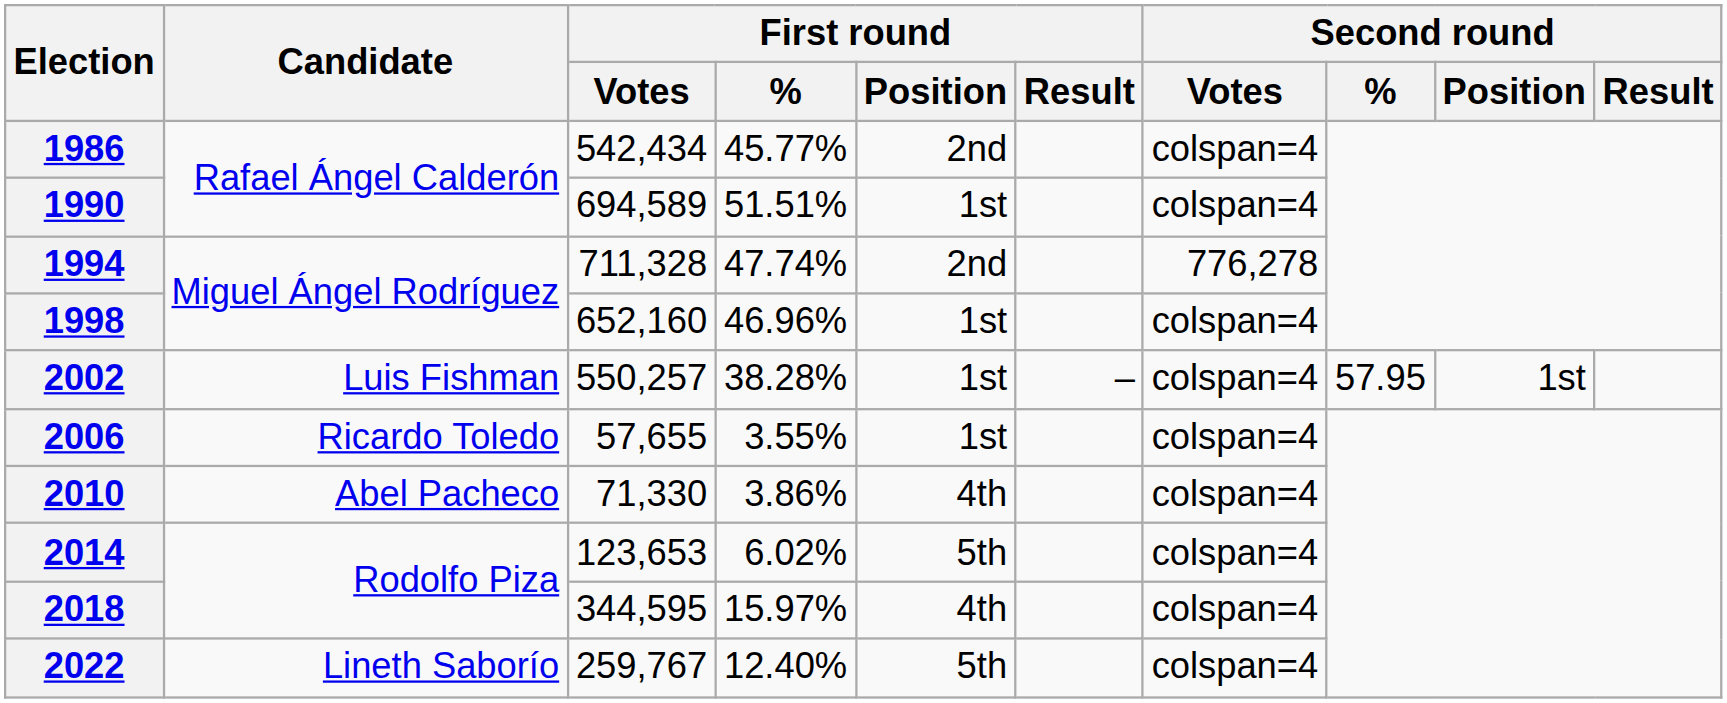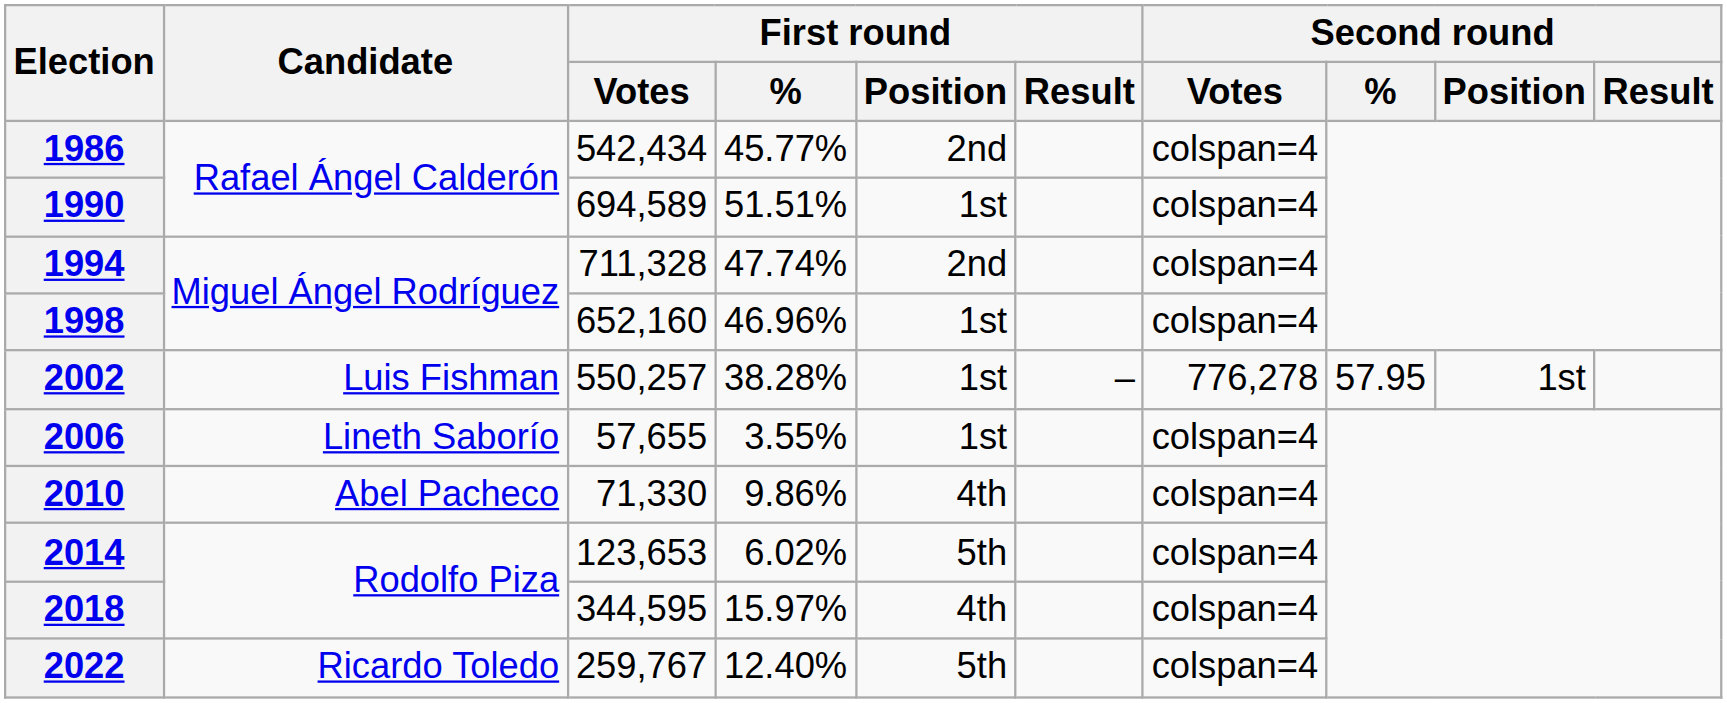(1253, 263) 776,278 -> (1235, 263) colspan=4
(1235, 378) colspan=4 -> (1253, 378) 776,278
(438, 436) Ricardo Toledo -> (441, 436) Lineth Saborío
(796, 494) 3.86% -> (796, 494) 9.86%
(441, 666) Lineth Saborío -> (438, 666) Ricardo Toledo
